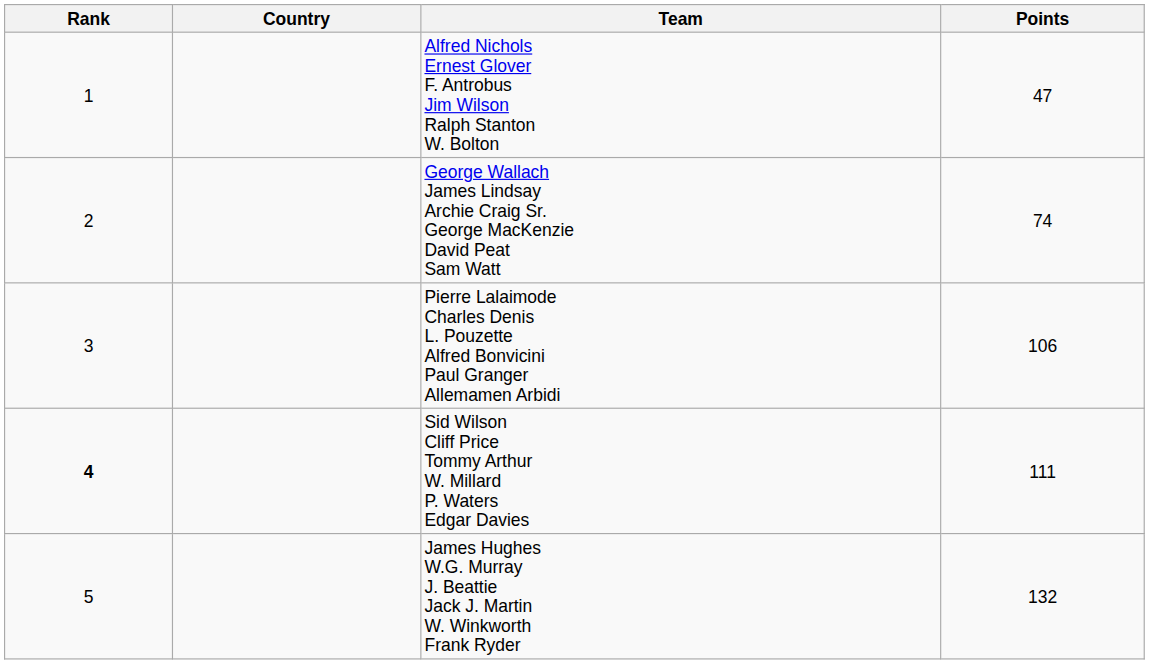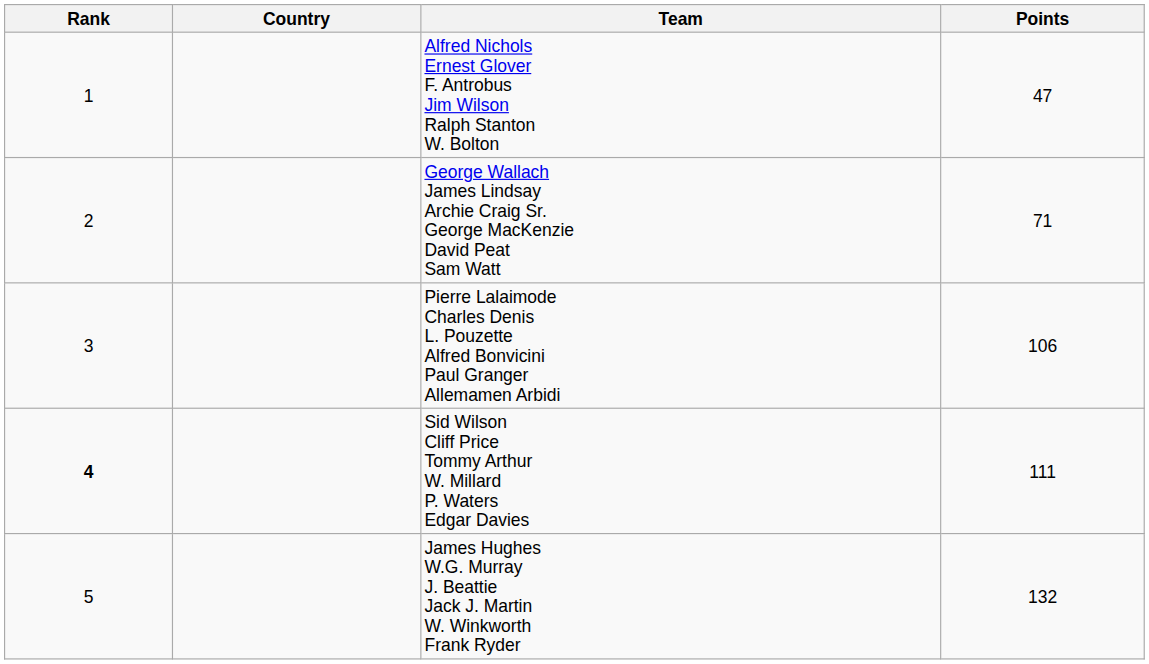(1043, 221) 74 -> (1043, 221) 71
